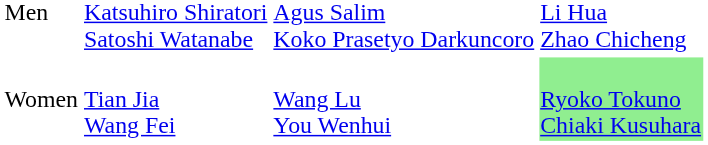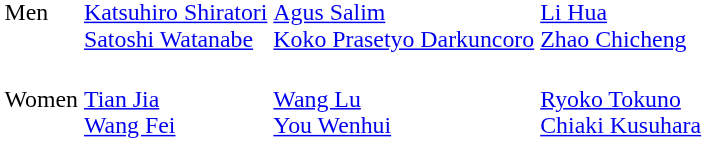(621, 112) lightgreen background -> (621, 112) no background
